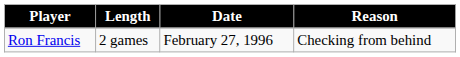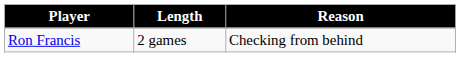- column: (227, 16)
